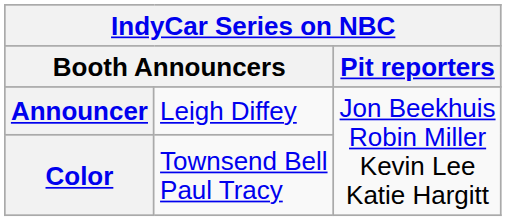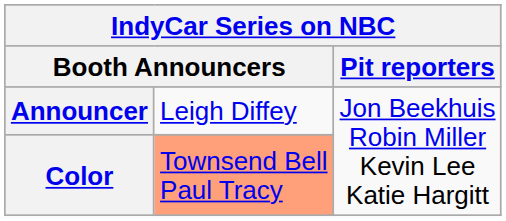(244, 175) no background -> (244, 175) lightsalmon background
